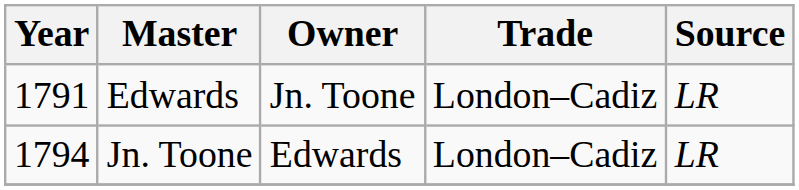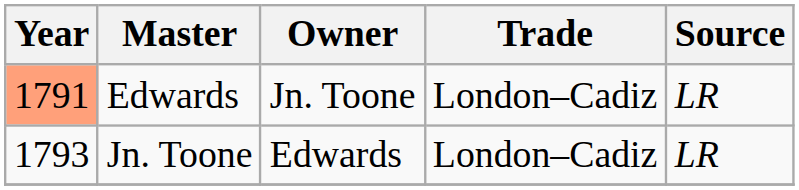(52, 94) no background -> (52, 94) lightsalmon background
(52, 154) 1794 -> (52, 154) 1793
